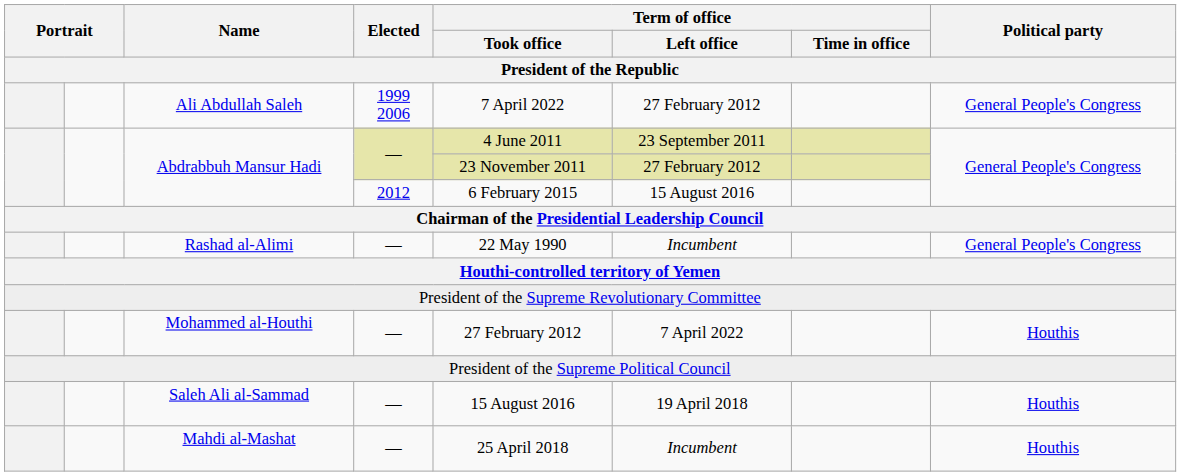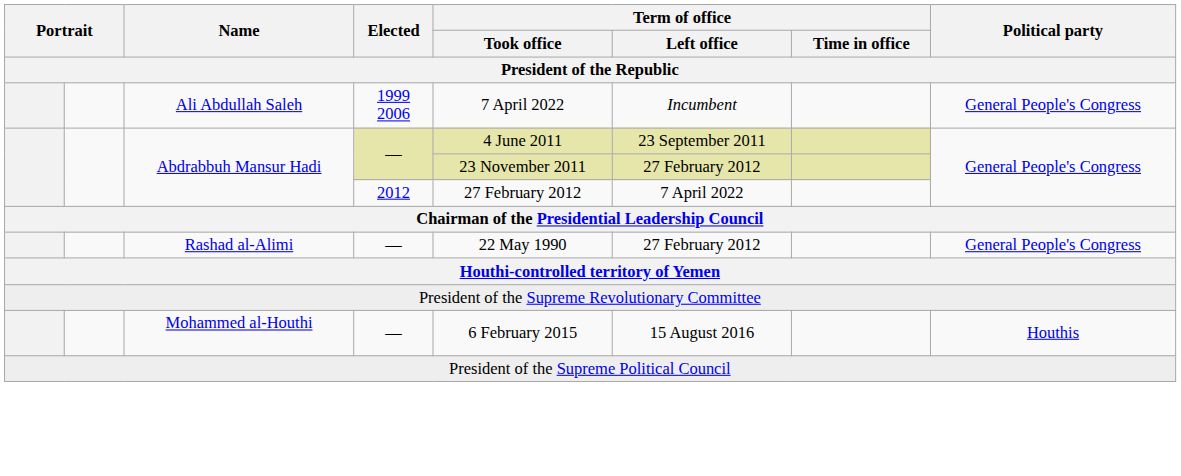(702, 105) 27 February 2012 -> (702, 105) Incumbent
(523, 192) 6 February 2015 -> (523, 192) 27 February 2012
(702, 192) 15 August 2016 -> (702, 192) 7 April 2022
(702, 245) Incumbent -> (702, 245) 27 February 2012
(523, 332) 27 February 2012 -> (523, 332) 6 February 2015
(702, 332) 7 April 2022 -> (702, 332) 15 August 2016
- row: (239, 394)
- row: (239, 439)
